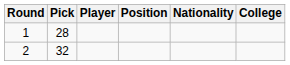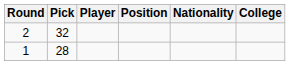rows swapped: (26, 32) <-> (26, 51)
